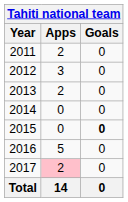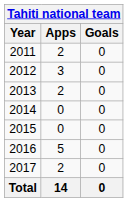(102, 129) bold -> (102, 129) normal
(61, 168) pink background -> (61, 168) no background
